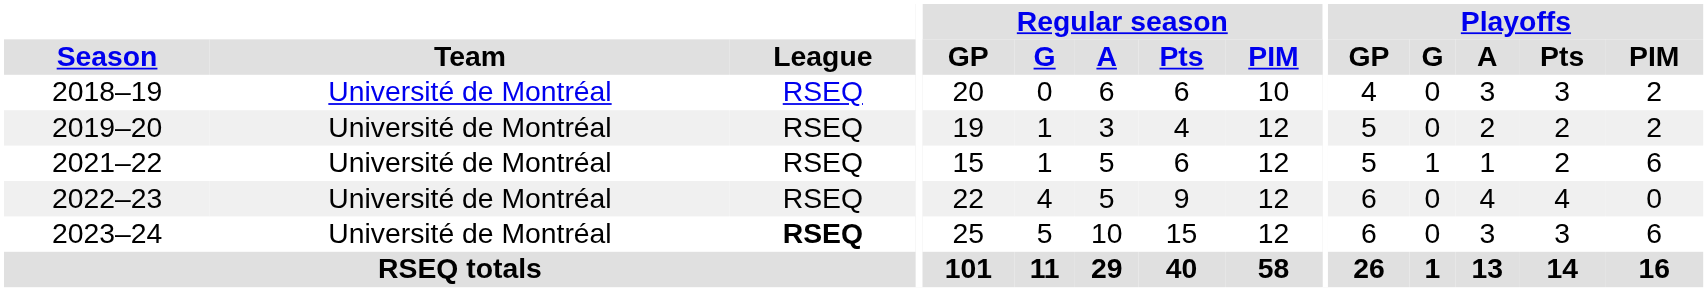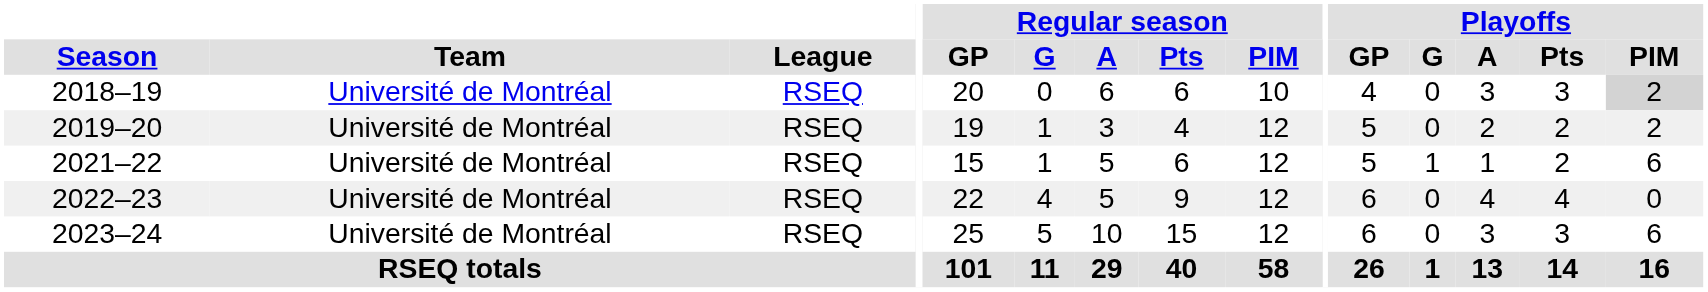(1654, 92) no background -> (1654, 92) lightgrey background
(823, 233) bold -> (823, 233) normal
